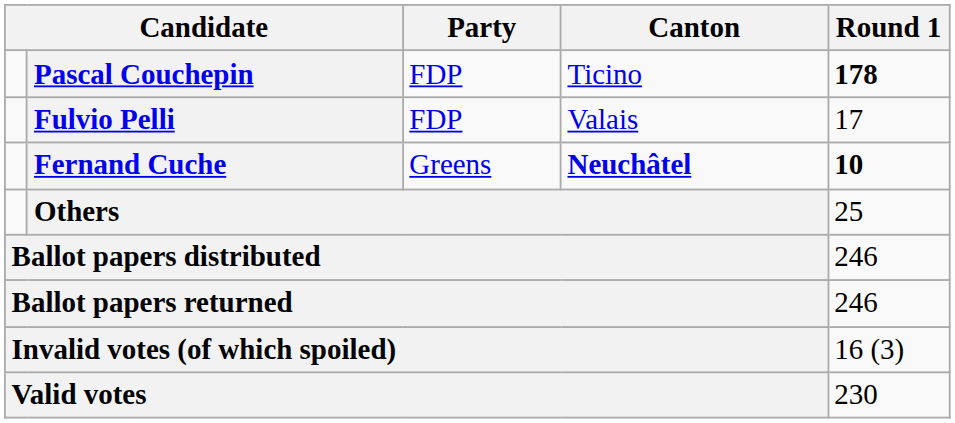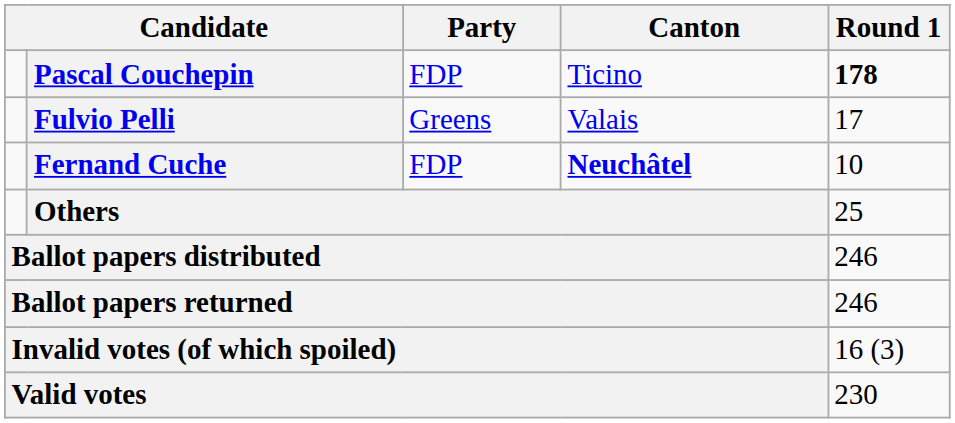(436, 119) FDP -> (450, 119) Greens
(450, 165) Greens -> (436, 165) FDP
(849, 165) bold -> (849, 165) normal
